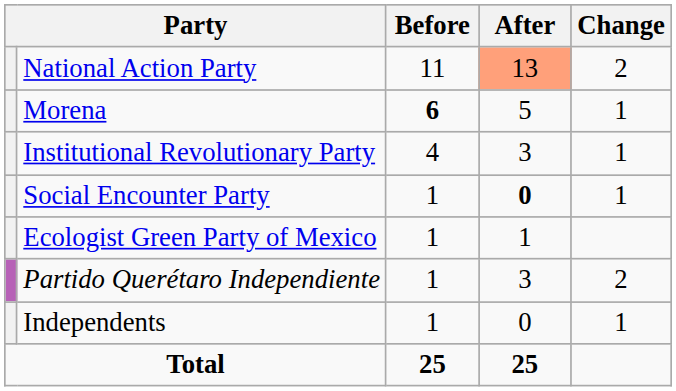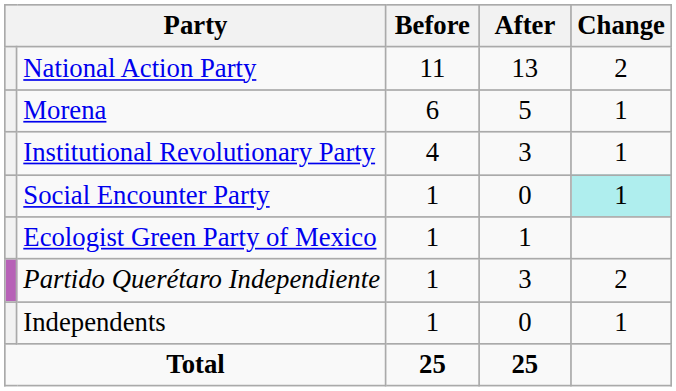(525, 68) lightsalmon background -> (525, 68) no background
(432, 110) bold -> (432, 110) normal
(525, 195) bold -> (525, 195) normal
(621, 195) no background -> (621, 195) paleturquoise background
